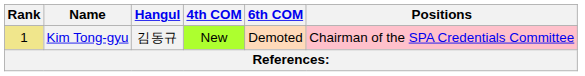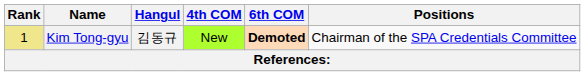(276, 37) normal -> (277, 37) bold
(442, 37) pink background -> (444, 37) no background
